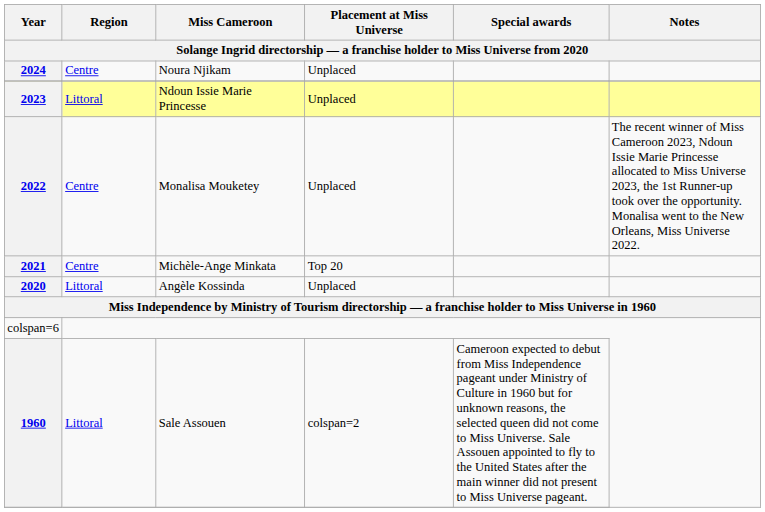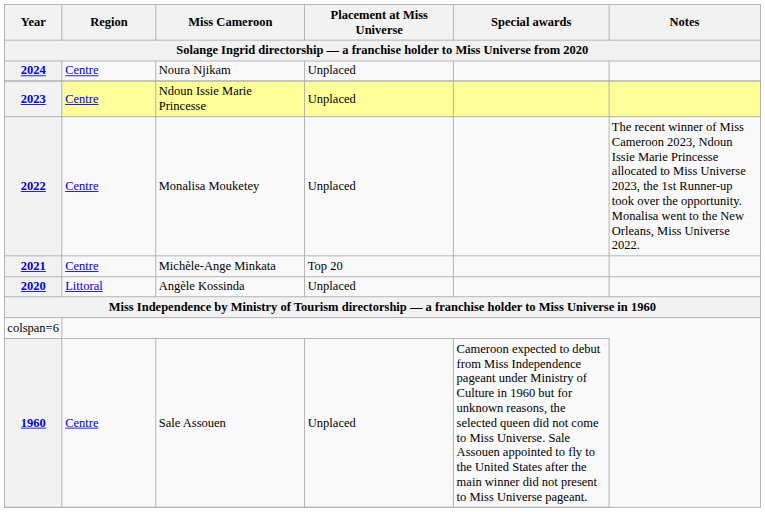(84, 99) Littoral -> (82, 99) Centre
(84, 423) Littoral -> (82, 423) Centre
(334, 423) colspan=2 -> (332, 423) Unplaced
